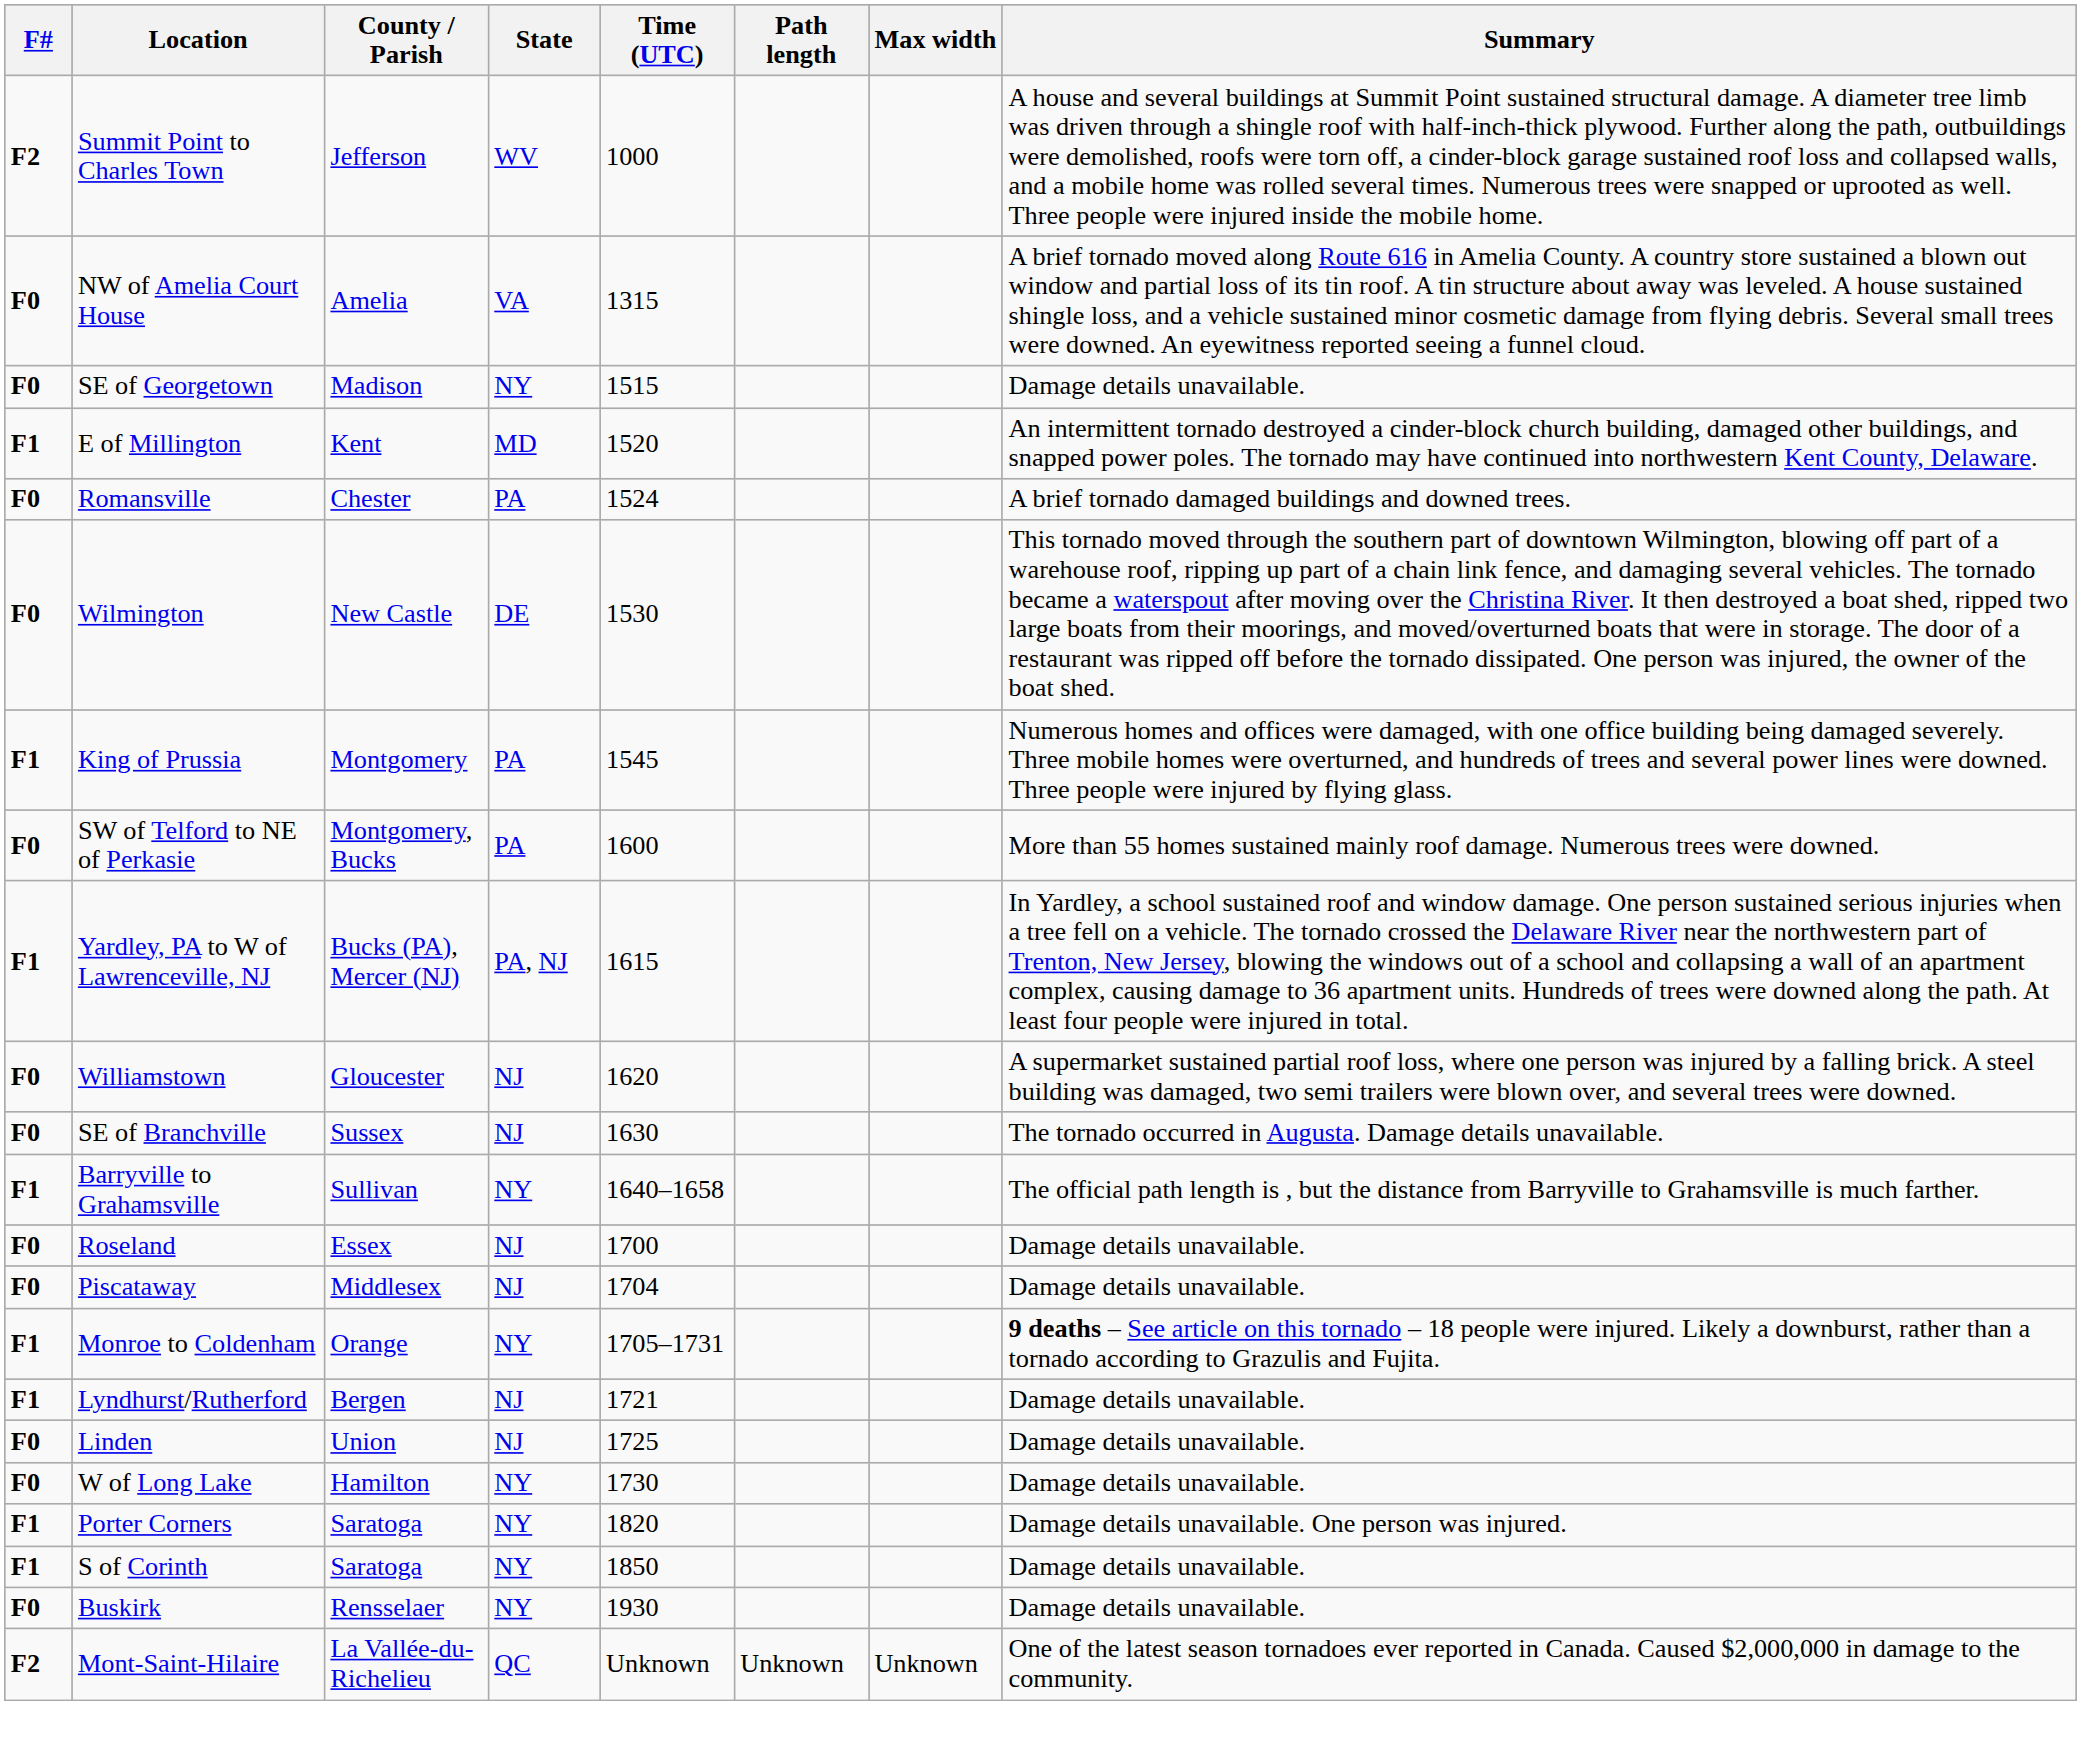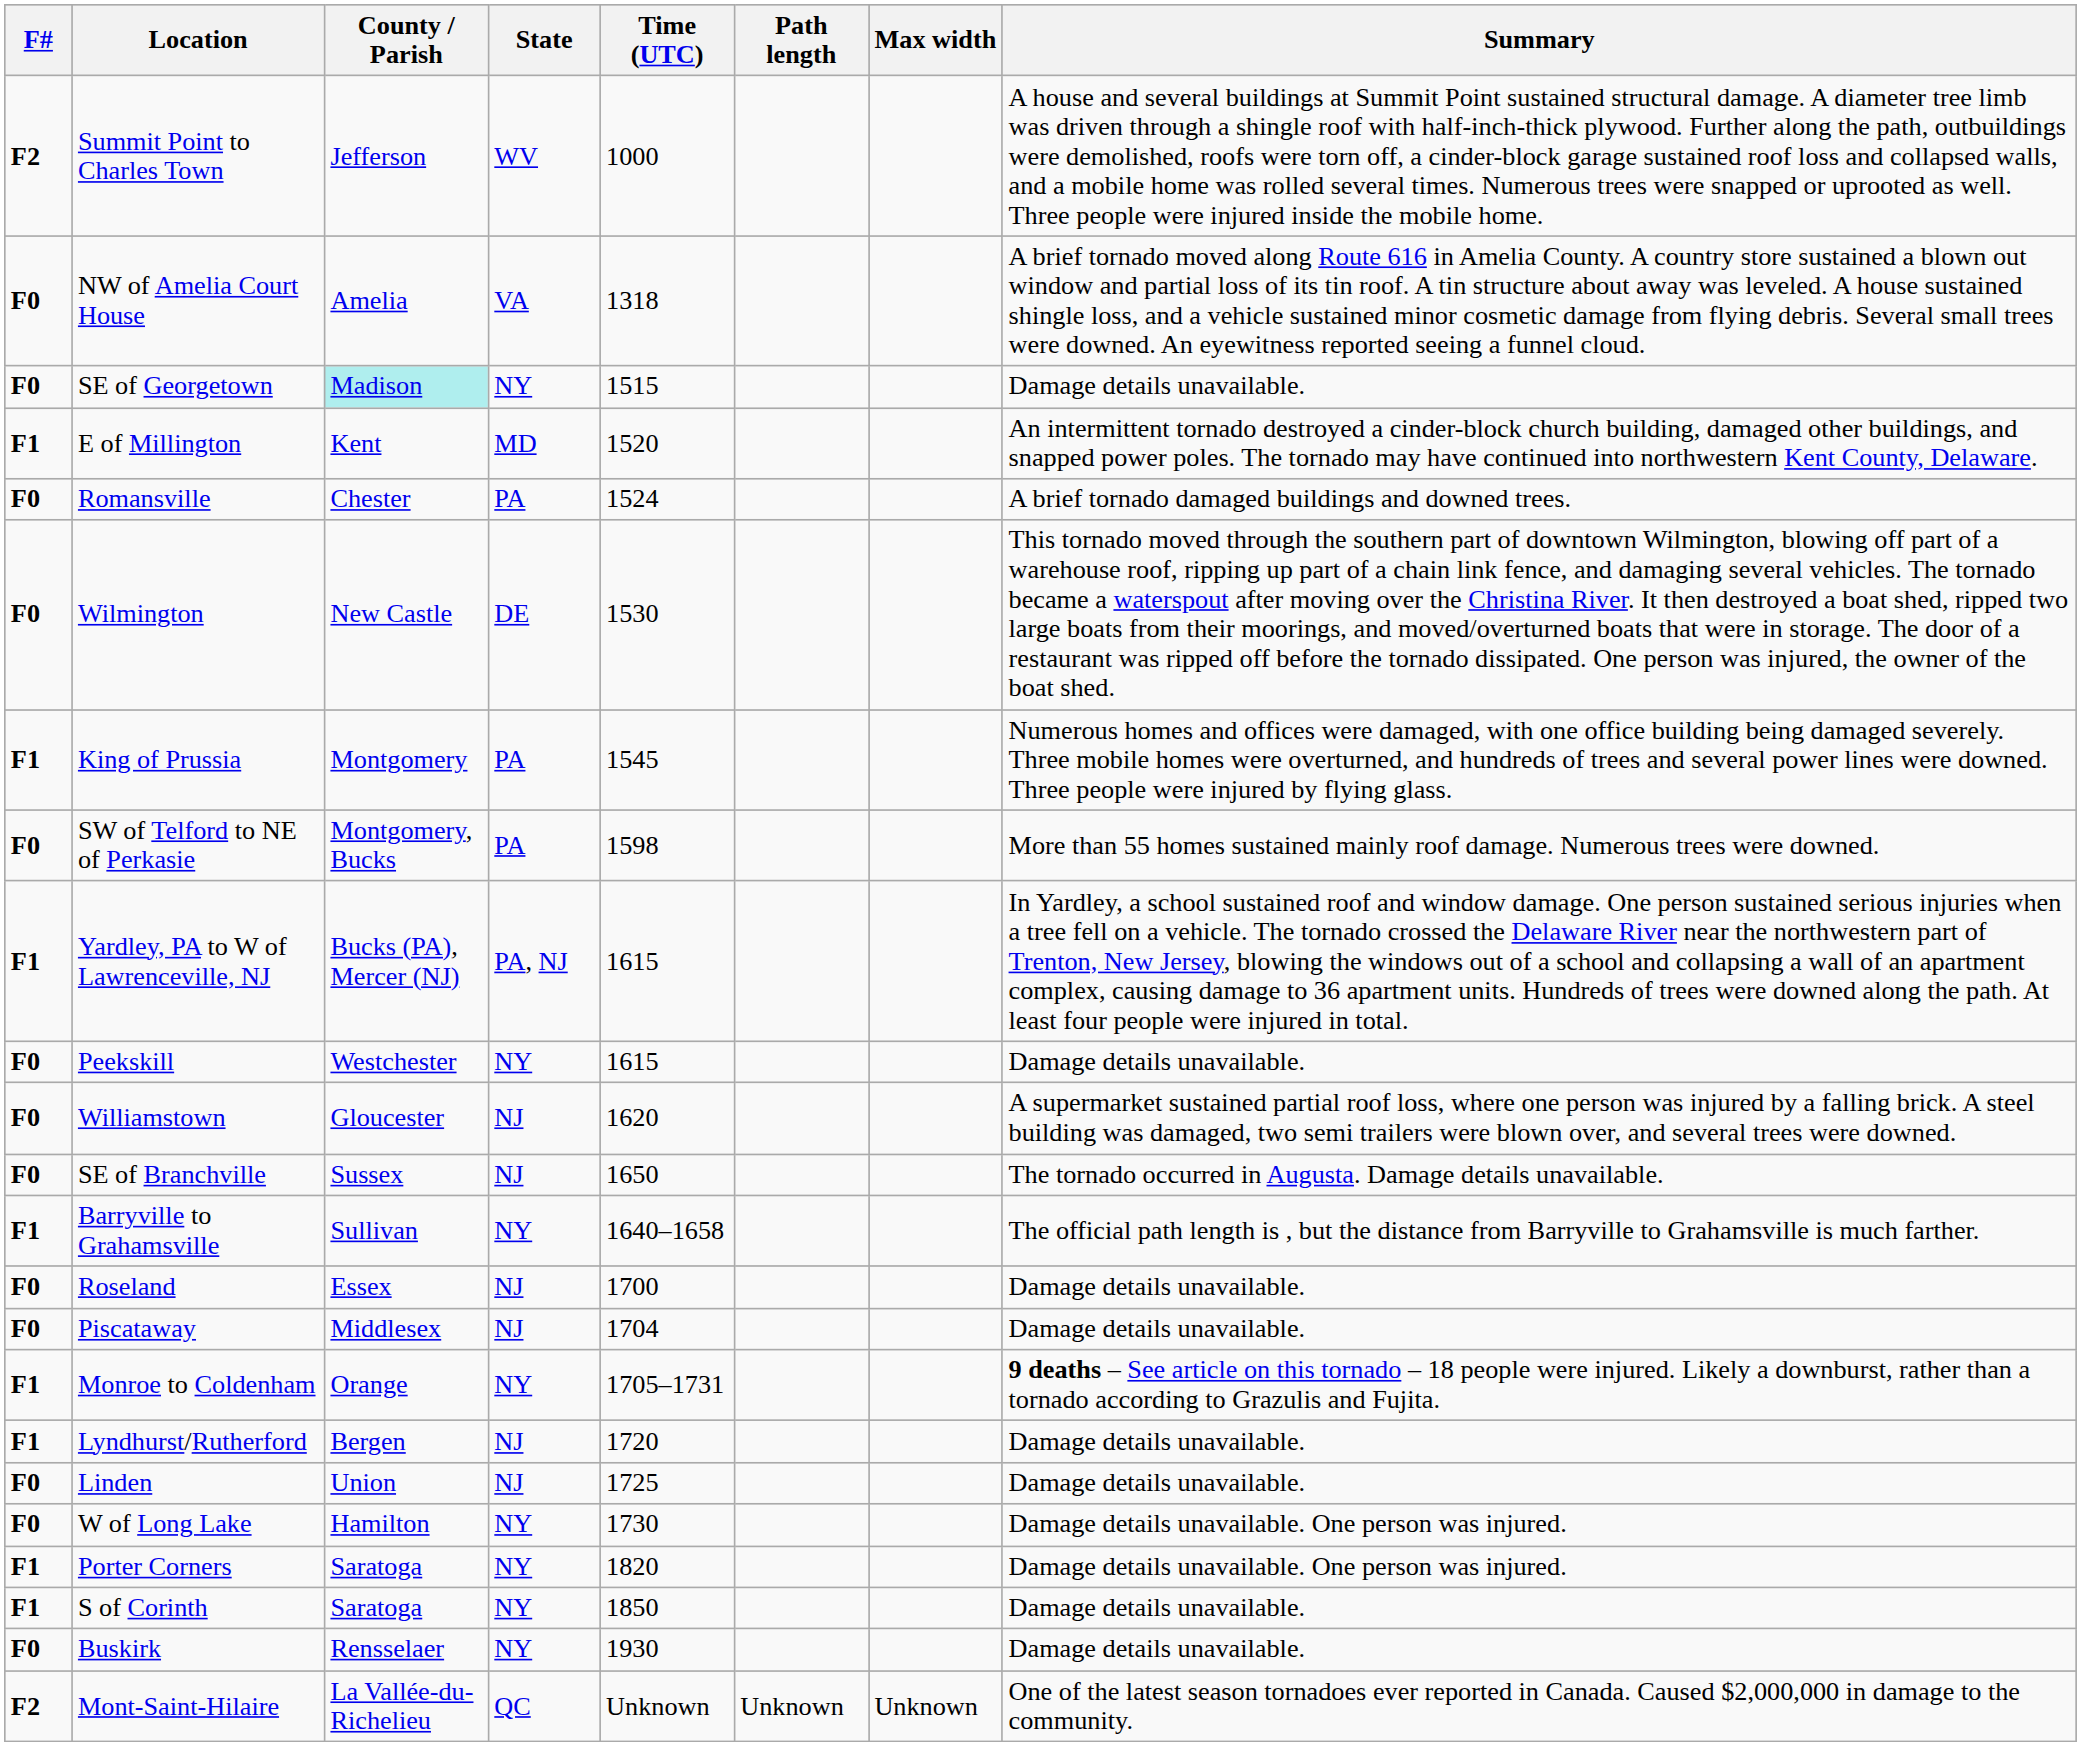(632, 300) 1315 -> (632, 300) 1318
(376, 386) no background -> (376, 386) paleturquoise background
(632, 845) 1600 -> (632, 845) 1598
+ row: (126, 1061)
(632, 1132) 1630 -> (632, 1174) 1650
(632, 1399) 1721 -> (632, 1441) 1720
(1157, 1482) Damage details unavailable. -> (1288, 1524) Damage details unavailable. One person was injured.
